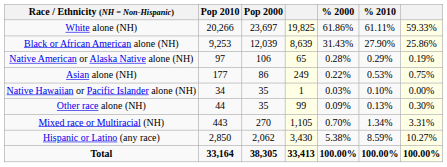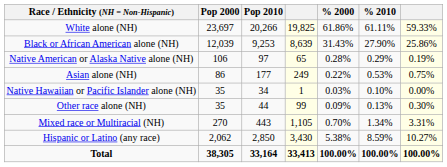columns swapped: (264, 12) <-> (220, 12)
